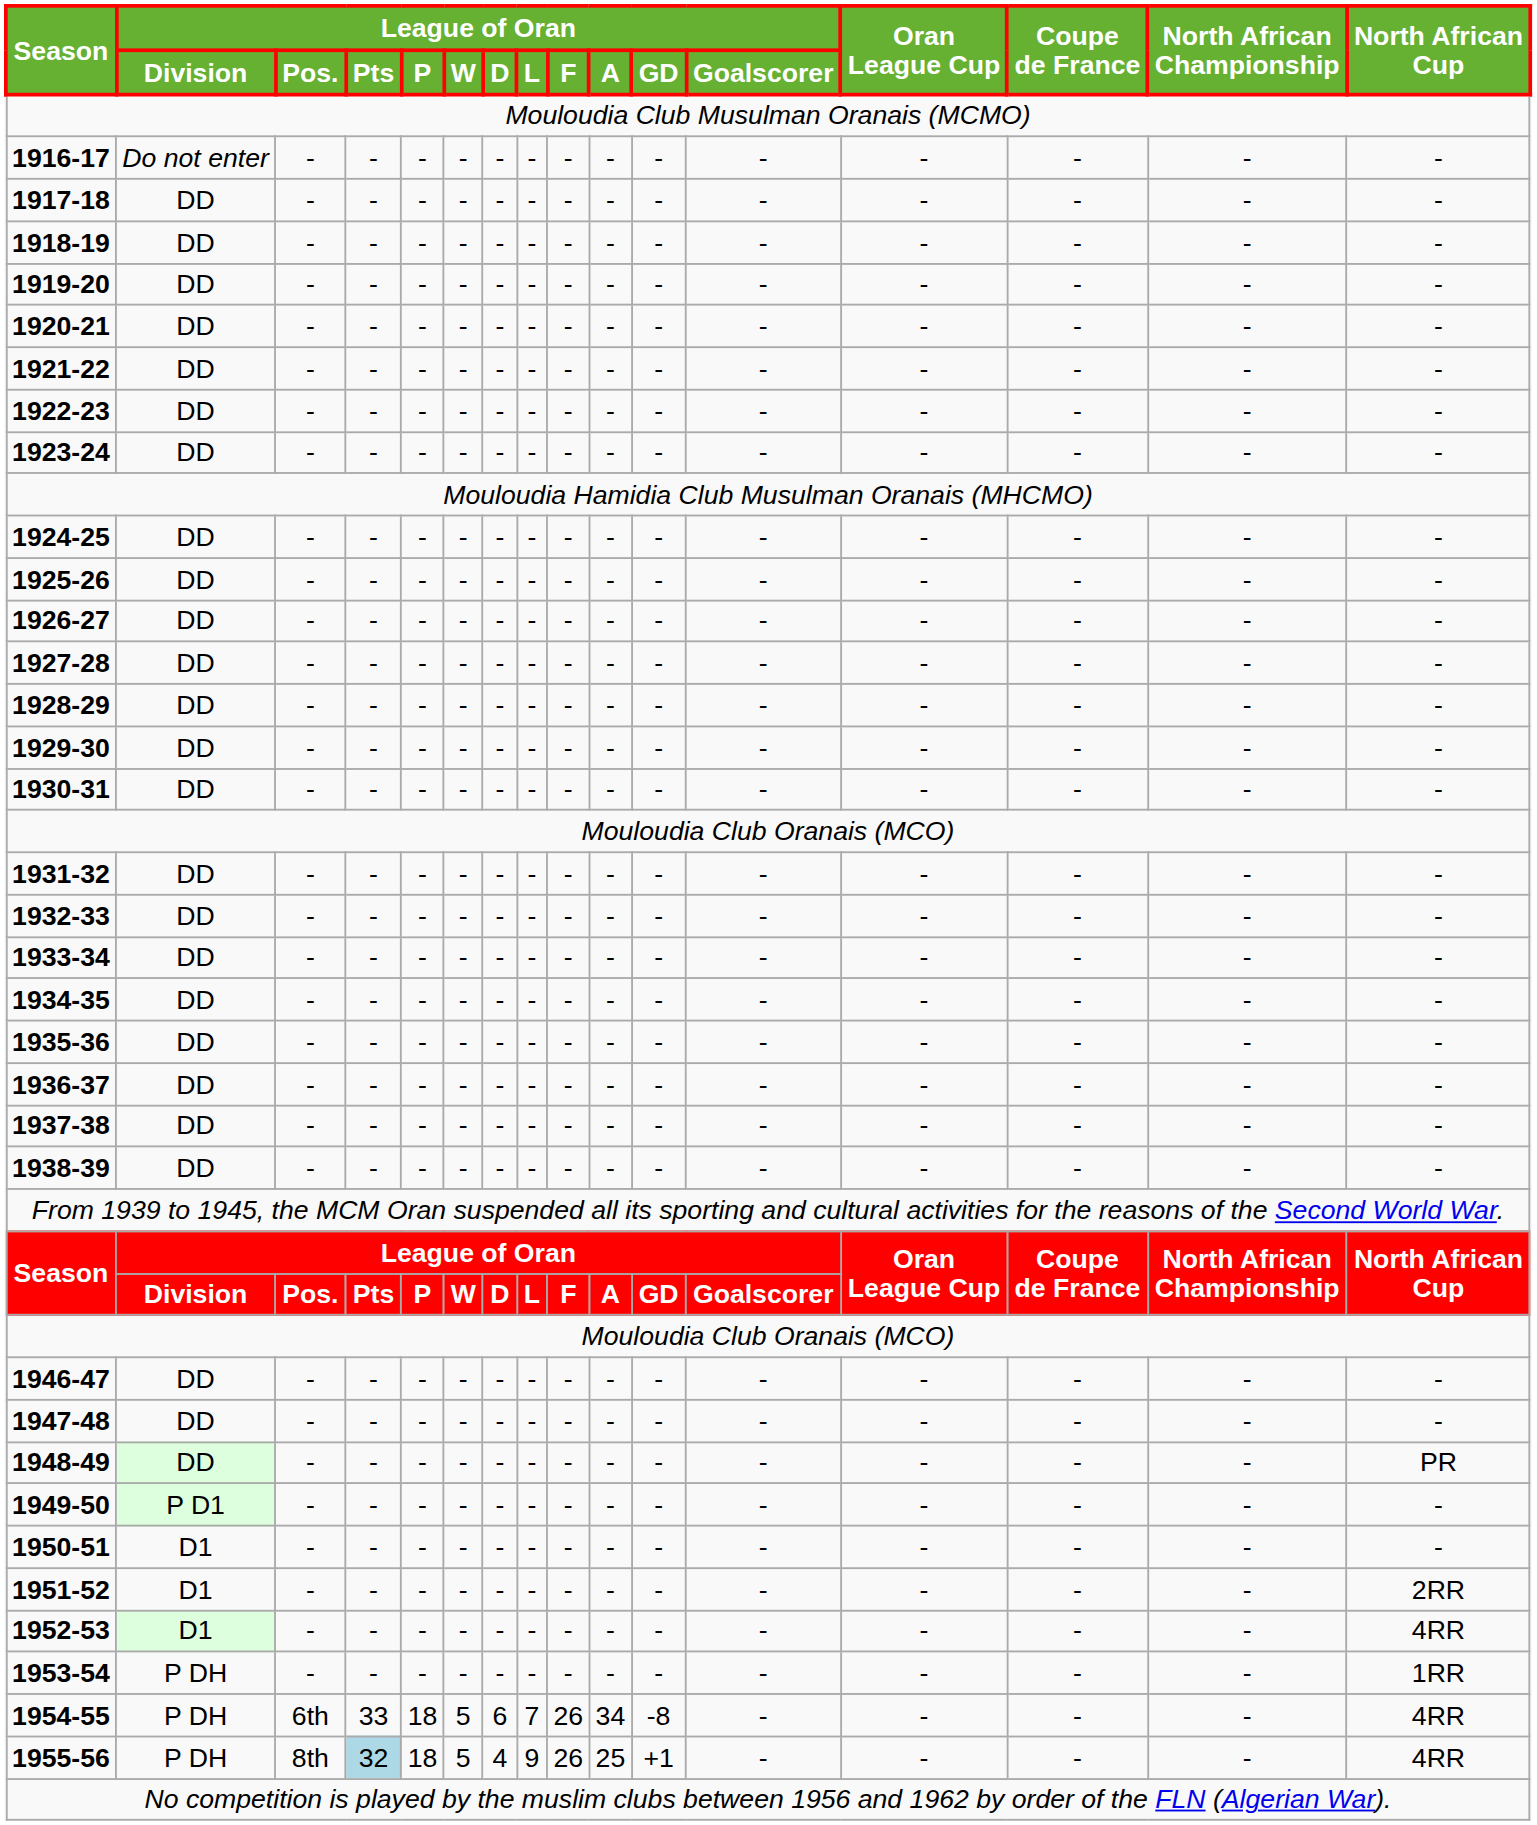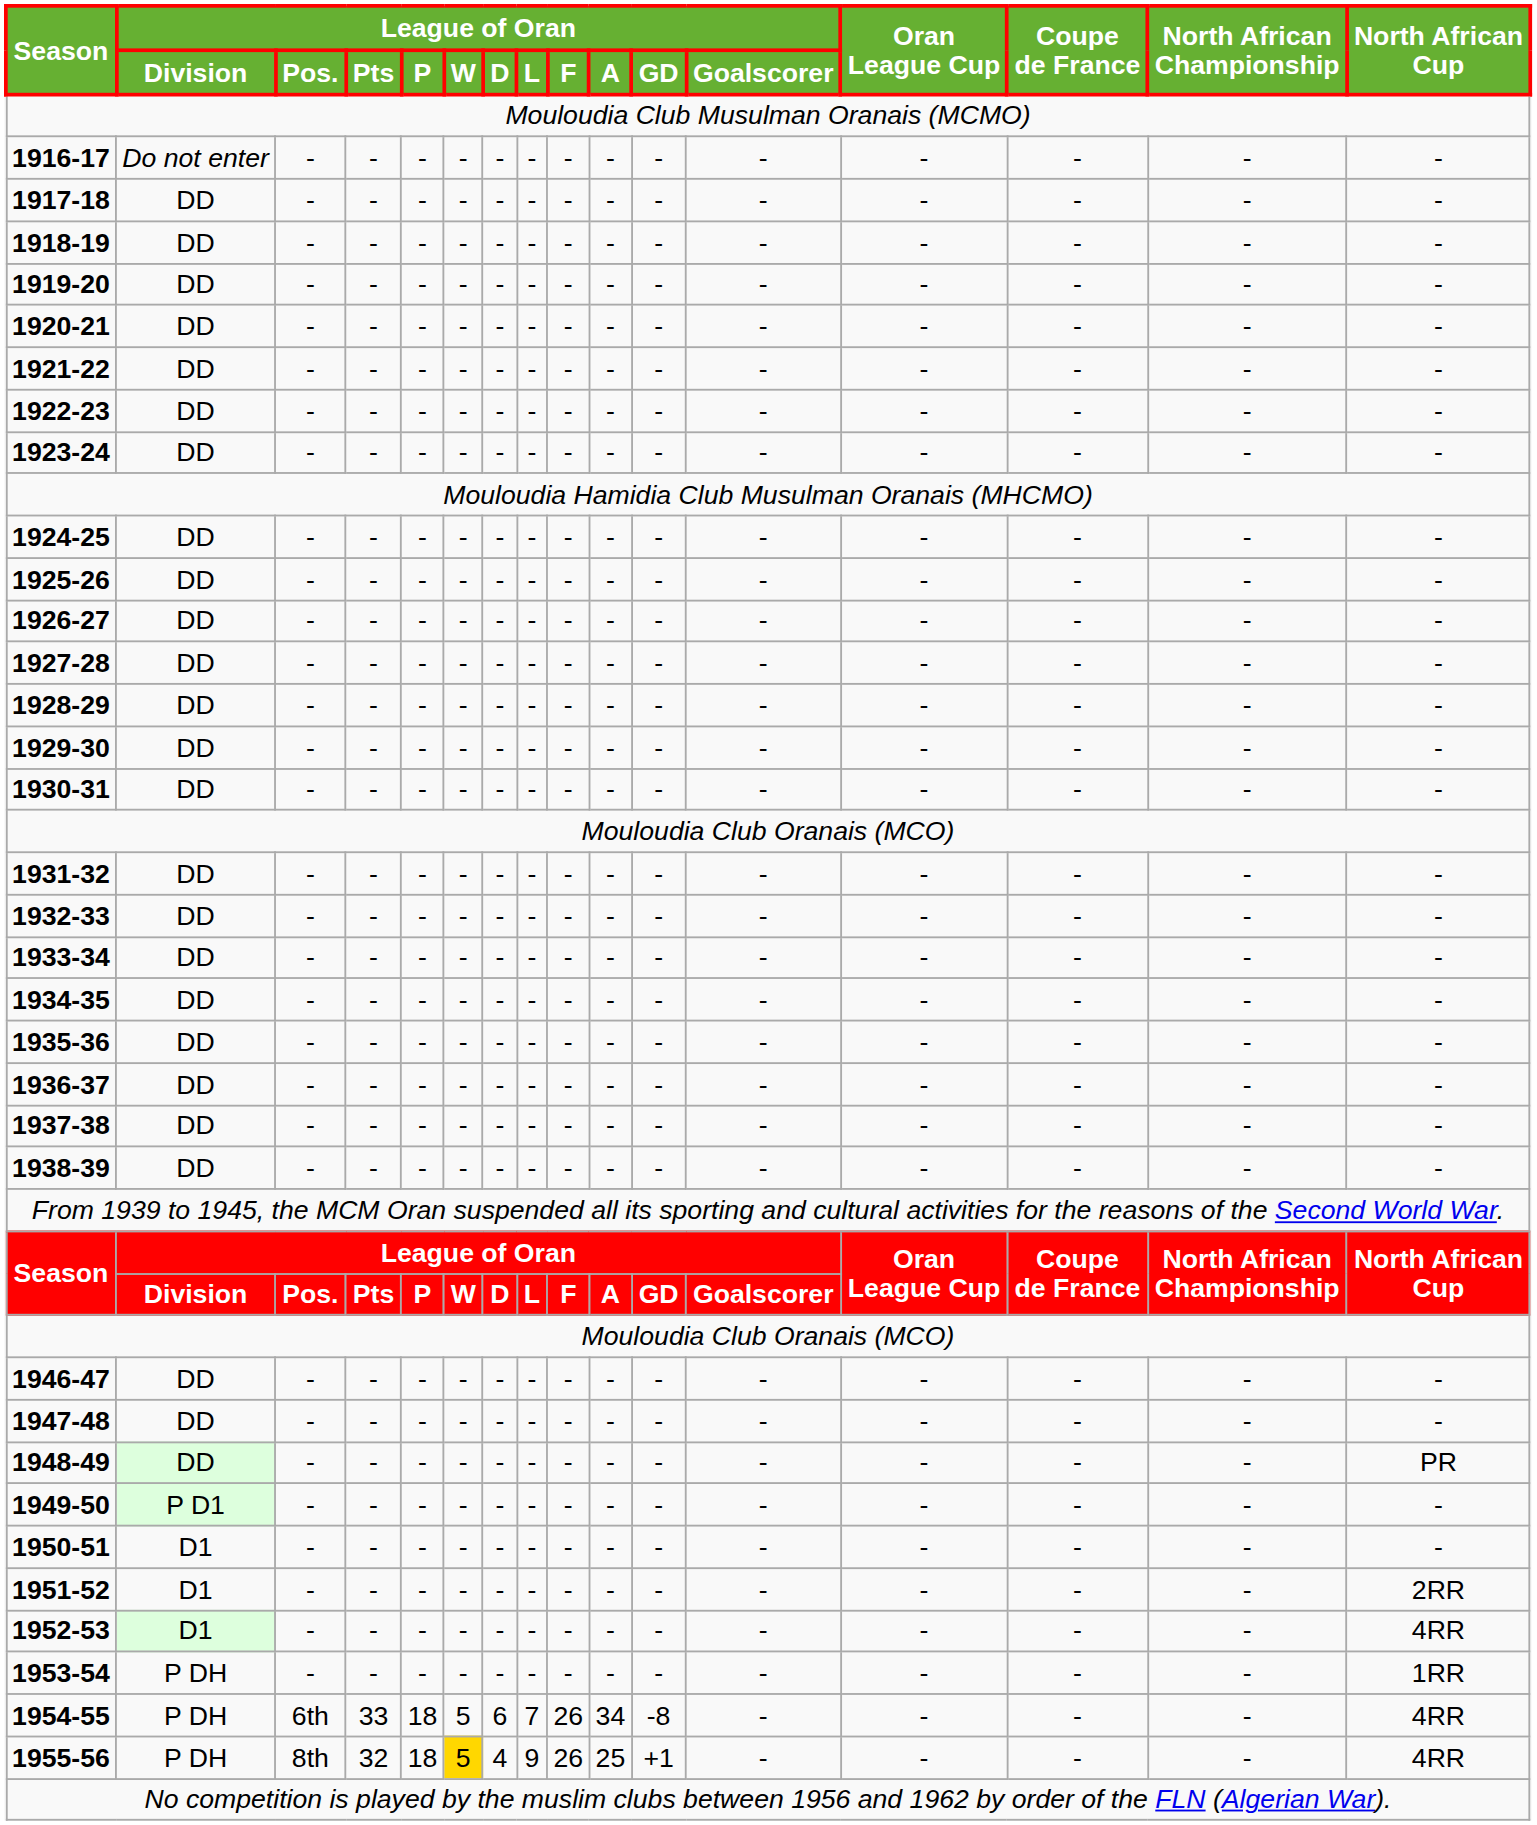(374, 1757) lightblue background -> (374, 1757) no background
(463, 1757) no background -> (463, 1757) gold background
